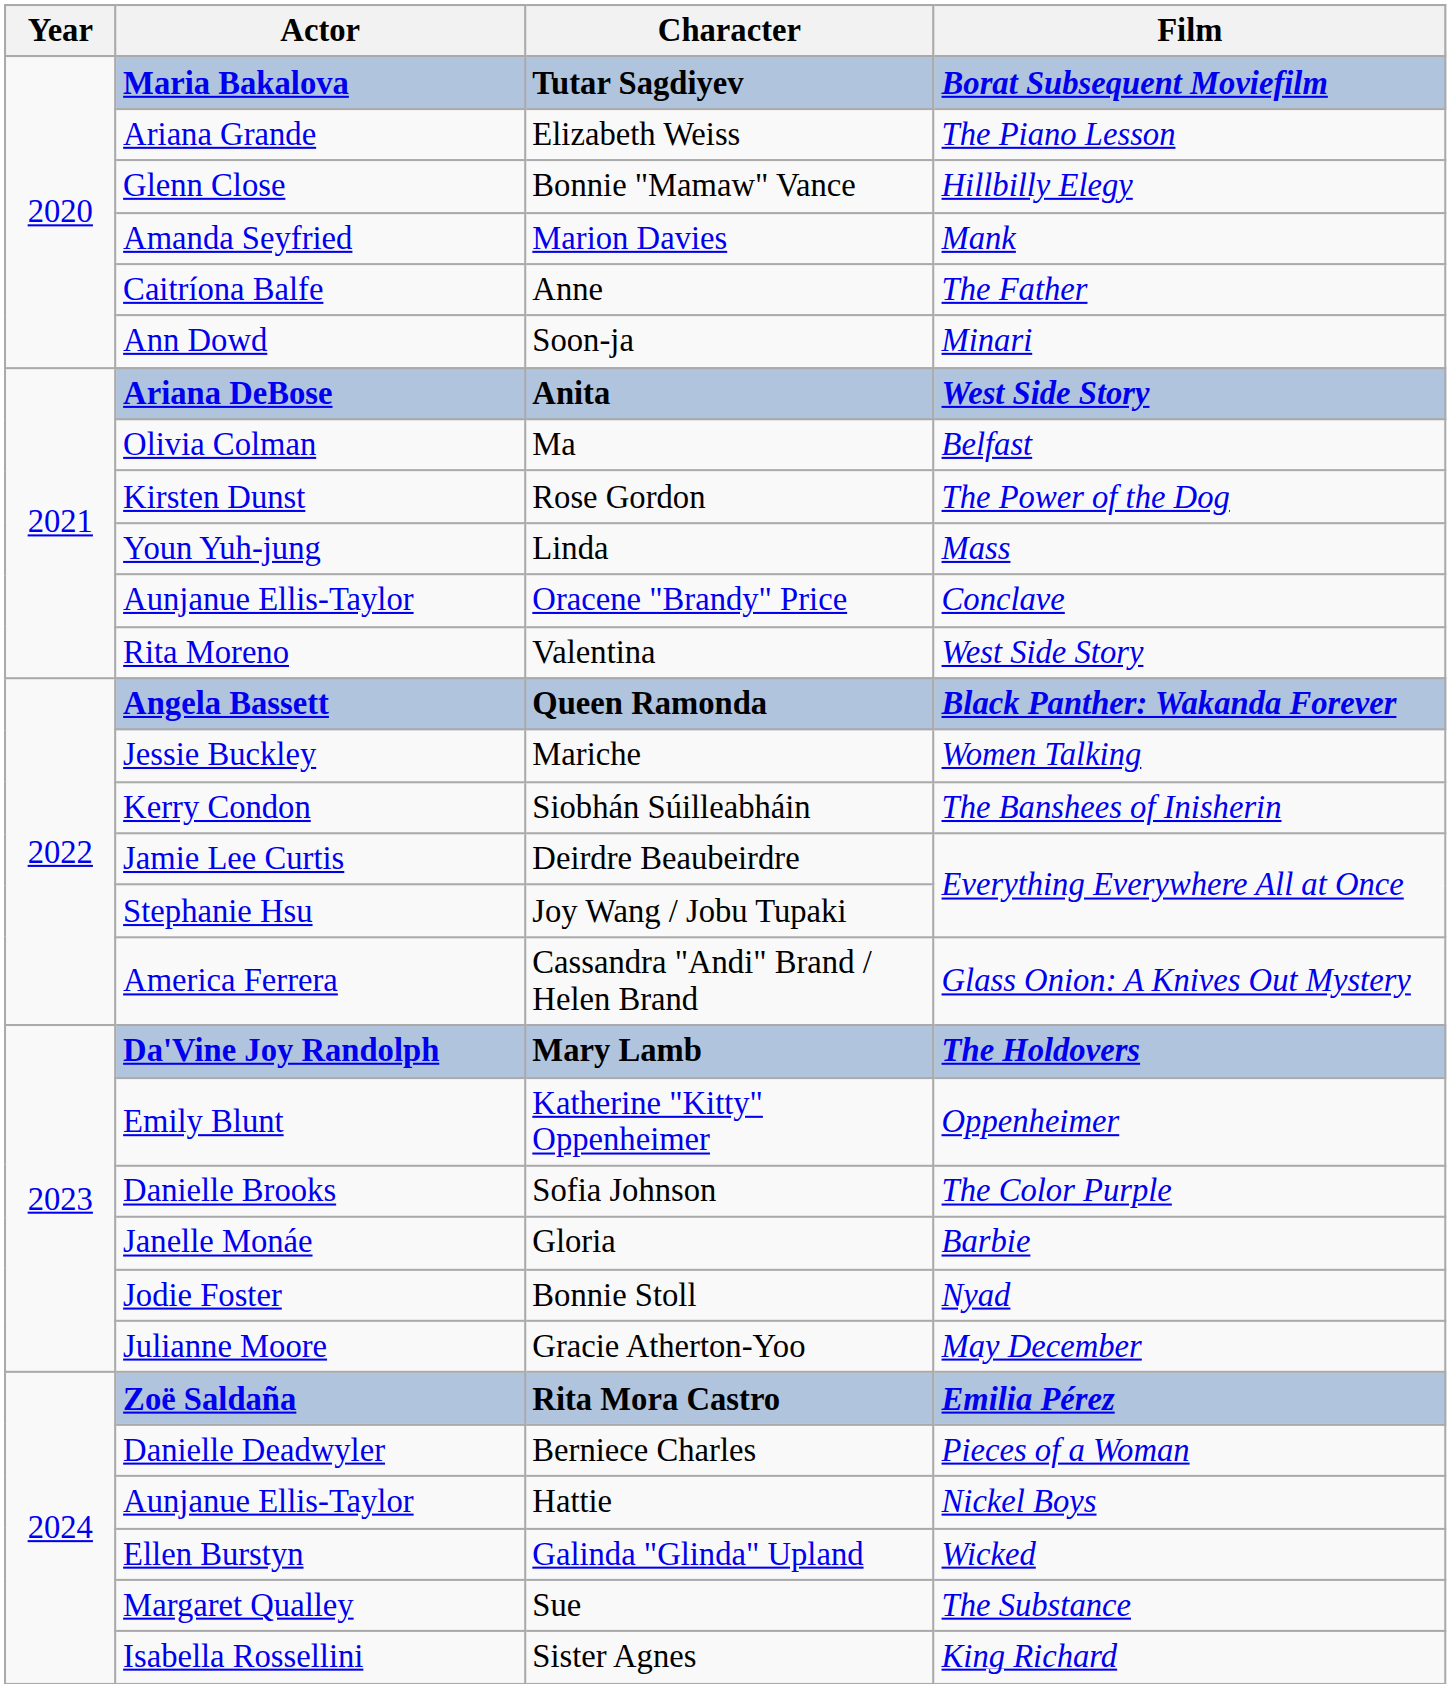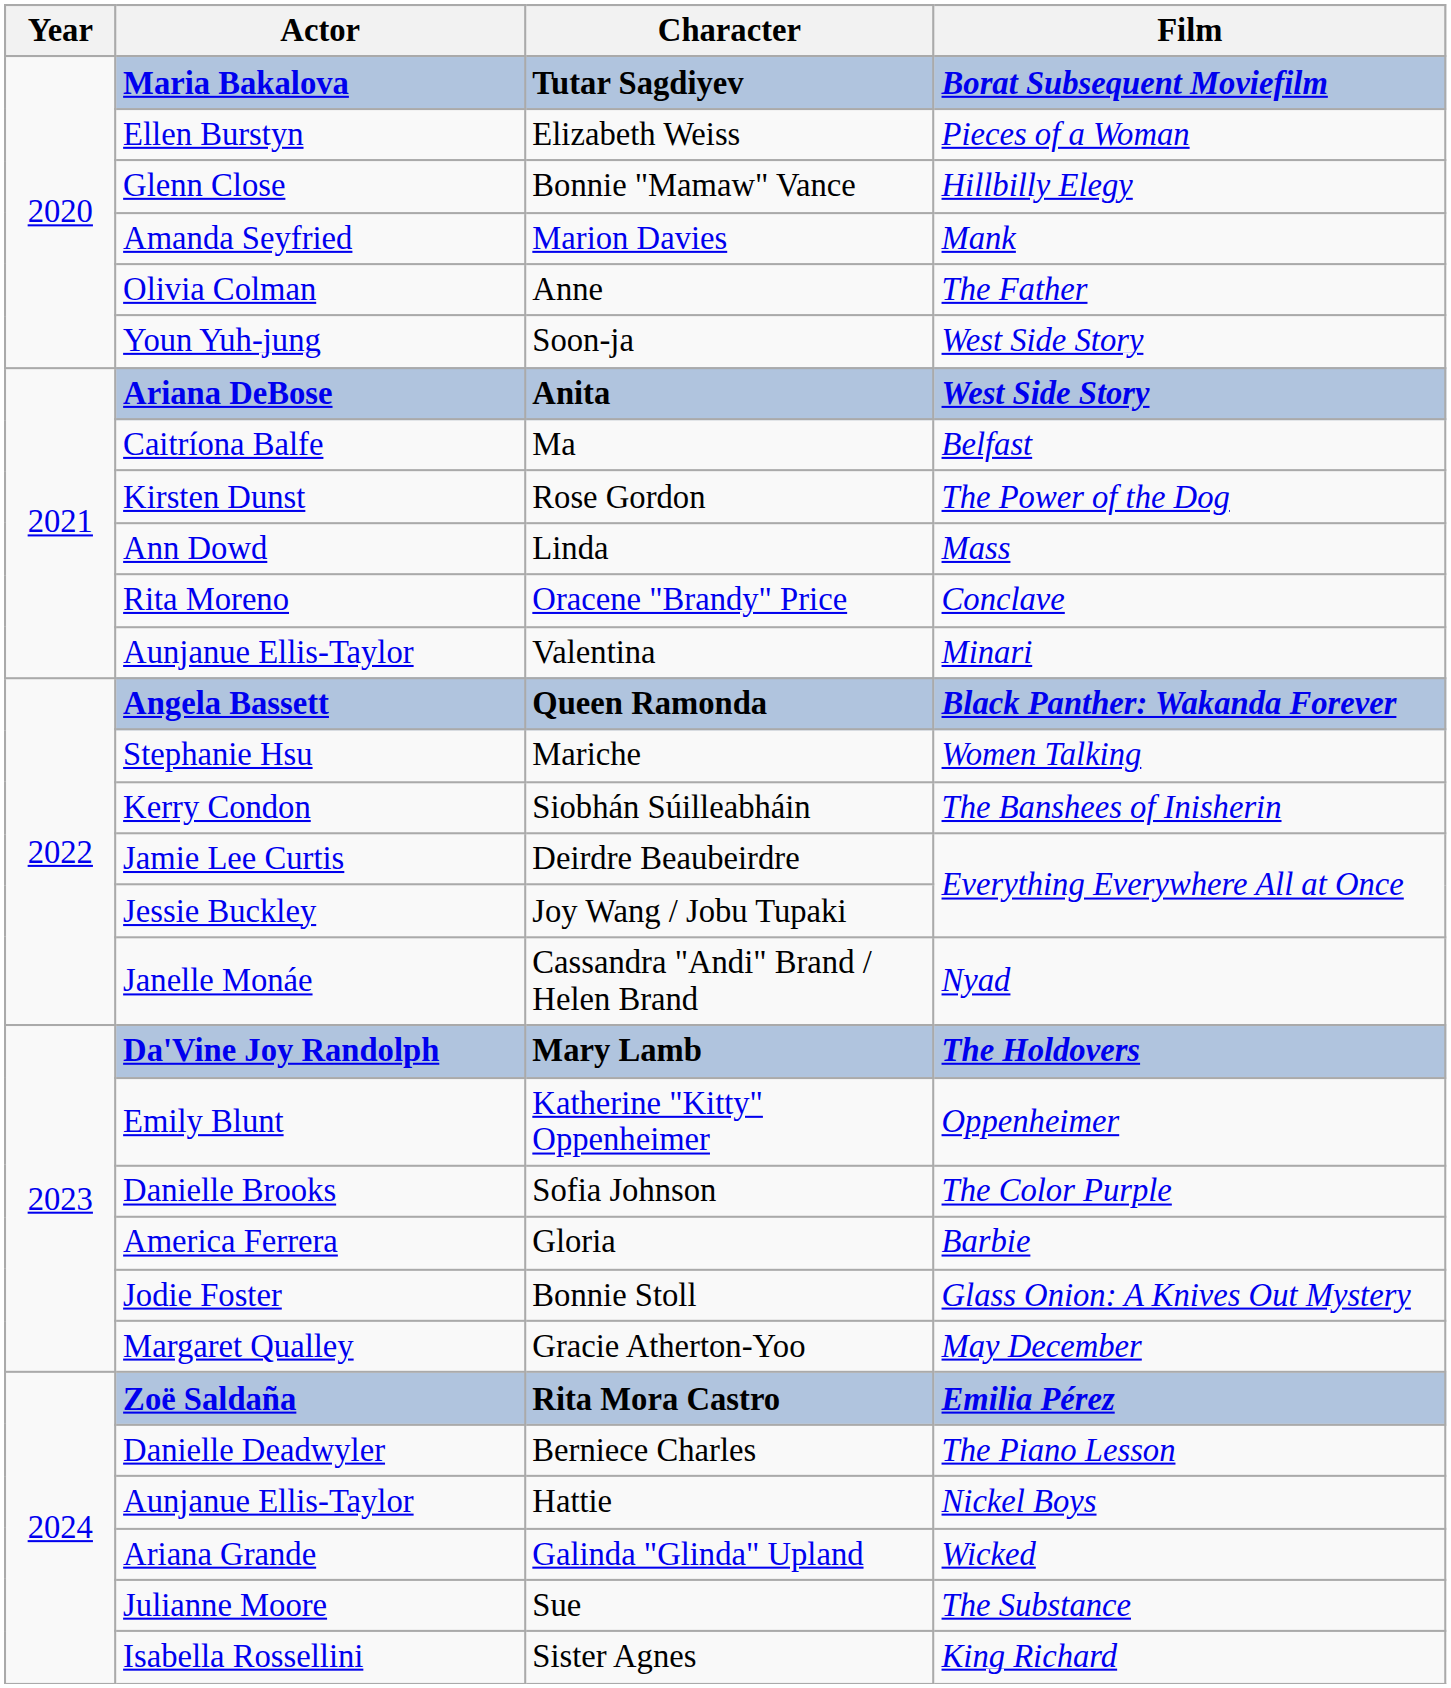(220, 133) Ariana Grande -> (213, 133) Ellen Burstyn
(1059, 133) The Piano Lesson -> (1066, 133) Pieces of a Woman
(223, 289) Caitríona Balfe -> (220, 289) Olivia Colman
(195, 340) Ann Dowd -> (222, 340) Youn Yuh-jung
(987, 340) Minari -> (1042, 340) West Side Story
(220, 444) Olivia Colman -> (223, 444) Caitríona Balfe
(222, 548) Youn Yuh-jung -> (195, 548) Ann Dowd
(268, 599) Aunjanue Ellis-Taylor -> (206, 599) Rita Moreno
(206, 651) Rita Moreno -> (268, 651) Aunjanue Ellis-Taylor
(1042, 651) West Side Story -> (987, 651) Minari
(220, 755) Jessie Buckley -> (218, 755) Stephanie Hsu
(218, 910) Stephanie Hsu -> (220, 910) Jessie Buckley
(230, 980) America Ferrera -> (218, 980) Janelle Monáe
(1176, 980) Glass Onion: A Knives Out Mystery -> (976, 980) Nyad
(218, 1242) Janelle Monáe -> (230, 1242) America Ferrera
(976, 1294) Nyad -> (1176, 1294) Glass Onion: A Knives Out Mystery
(225, 1346) Julianne Moore -> (238, 1346) Margaret Qualley
(1066, 1449) Pieces of a Woman -> (1059, 1449) The Piano Lesson
(213, 1553) Ellen Burstyn -> (220, 1553) Ariana Grande
(238, 1605) Margaret Qualley -> (225, 1605) Julianne Moore
